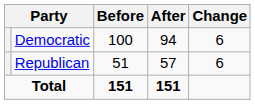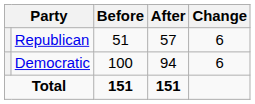rows swapped: (52, 39) <-> (52, 63)
